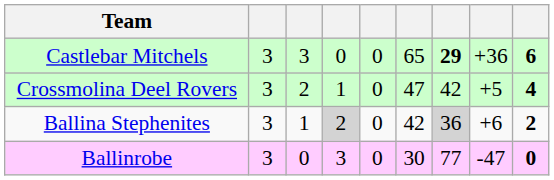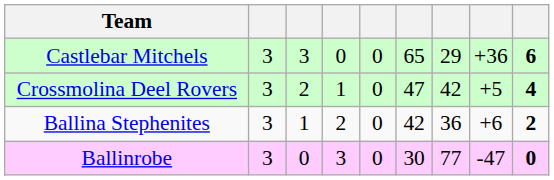(451, 55) bold -> (451, 55) normal
(341, 123) lightgrey background -> (341, 123) no background
(451, 123) lightgrey background -> (451, 123) no background
